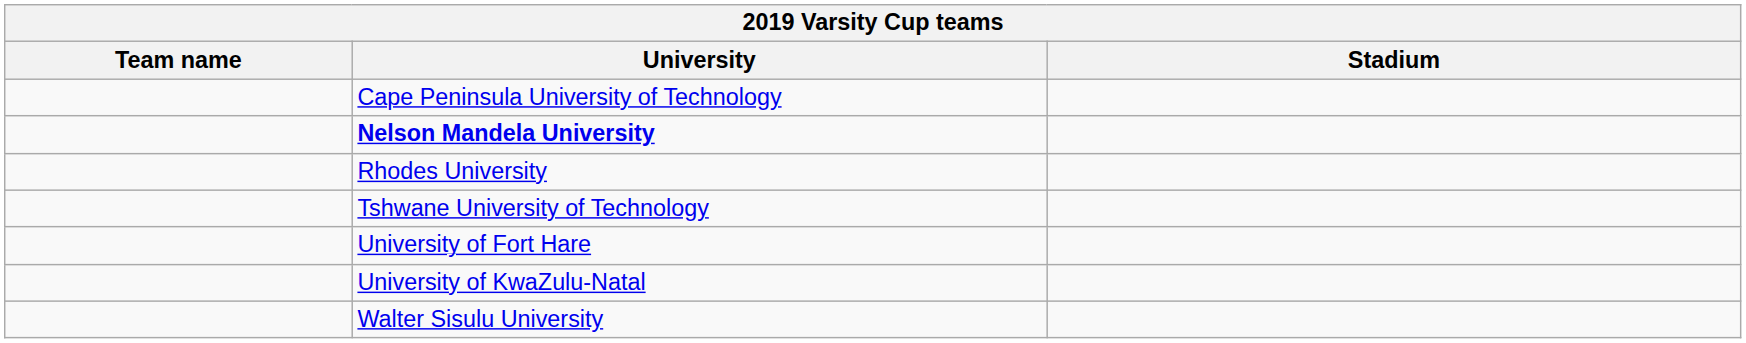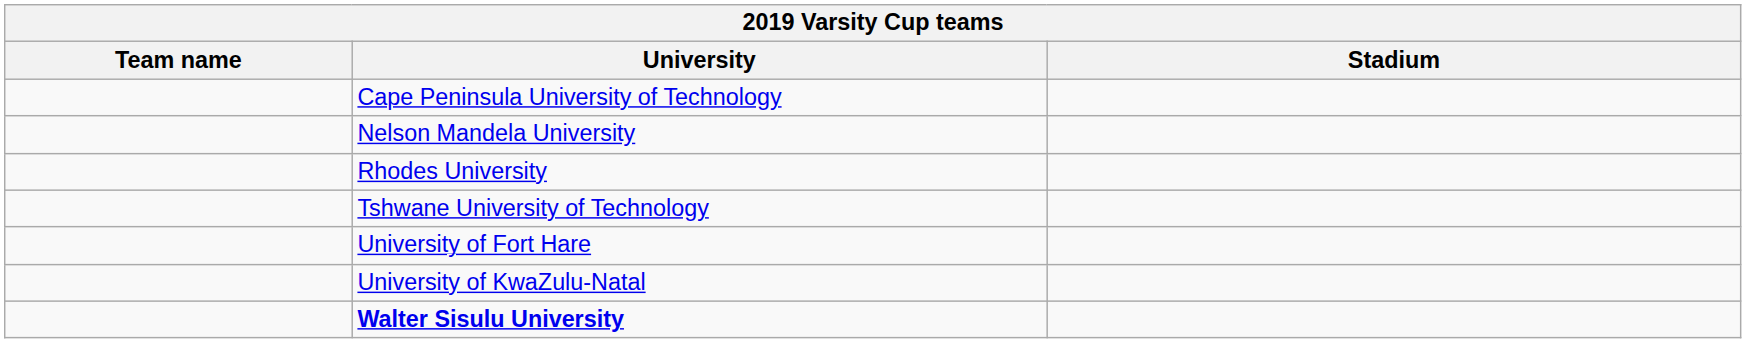(506, 134) bold -> (496, 134) normal
(480, 319) normal -> (491, 319) bold
